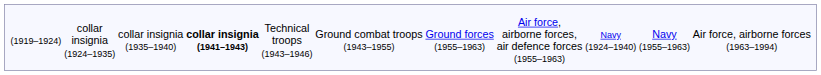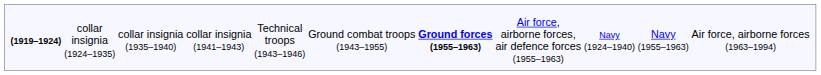(36, 41) normal -> (36, 40) bold
(222, 40) bold -> (219, 40) normal
(460, 40) normal -> (455, 40) bold
